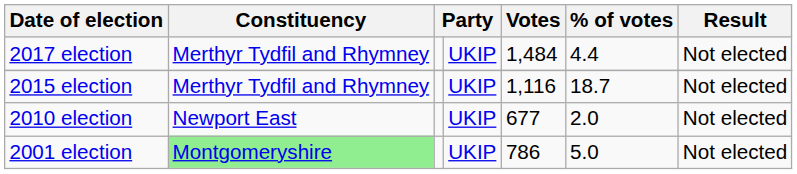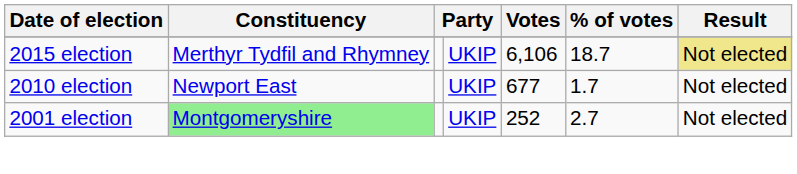- row: (71, 53)
(531, 86) 1,116 -> (532, 53) 6,106
(735, 86) no background -> (735, 53) khaki background
(584, 119) 2.0 -> (584, 86) 1.7
(523, 151) 786 -> (523, 119) 252
(584, 151) 5.0 -> (584, 119) 2.7
